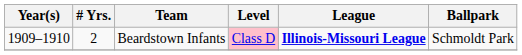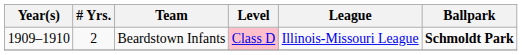(354, 38) bold -> (350, 38) normal
(473, 38) normal -> (469, 38) bold
